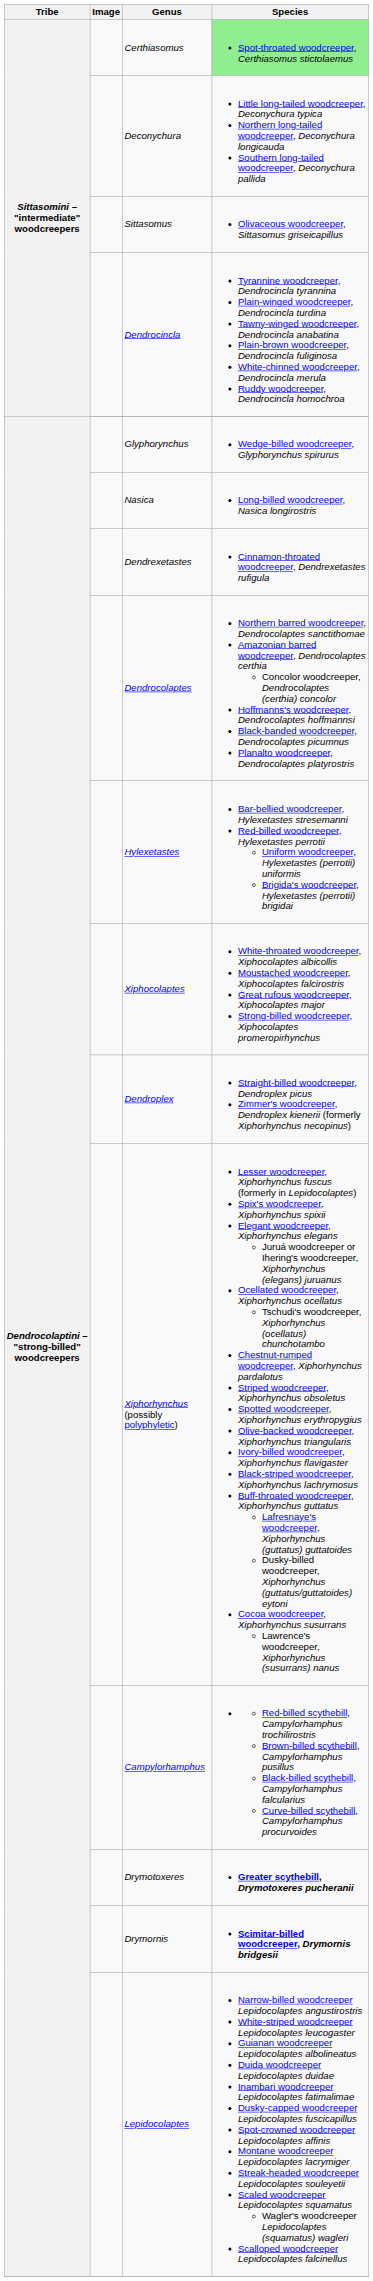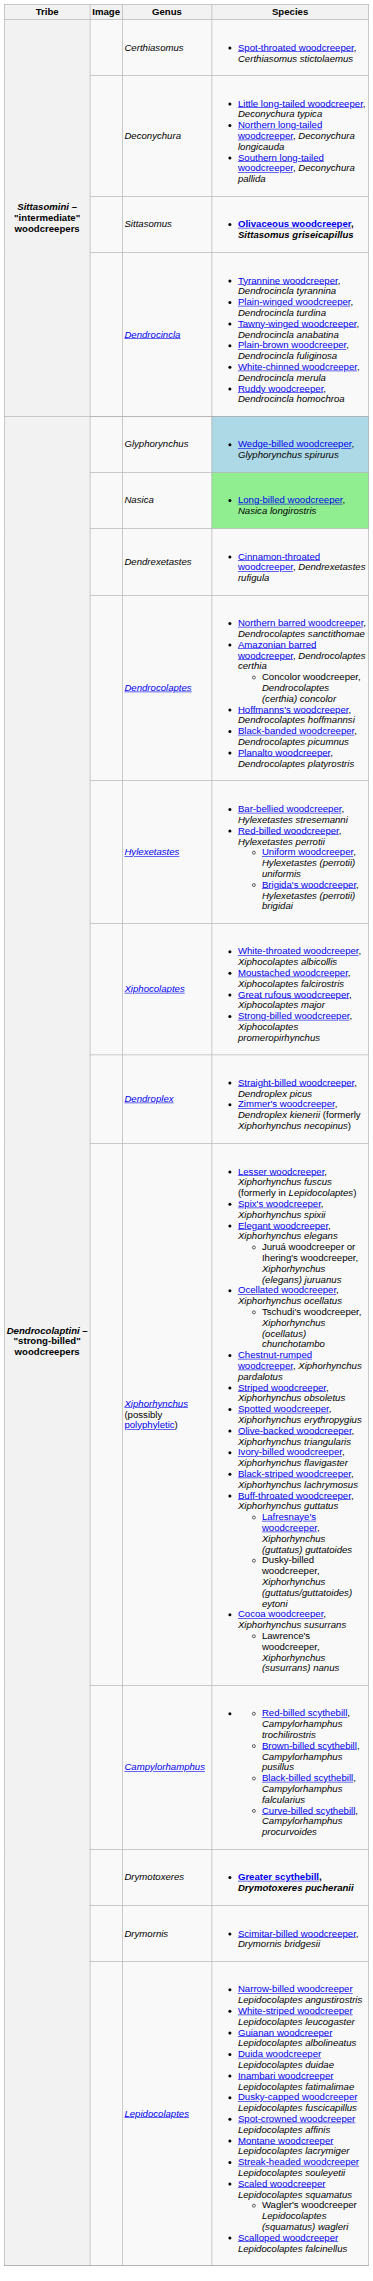(290, 53) lightgreen background -> (290, 53) no background
(290, 230) normal -> (290, 230) bold
(290, 450) no background -> (290, 450) lightblue background
(290, 506) no background -> (290, 506) lightgreen background
(290, 1944) bold -> (290, 1939) normal
